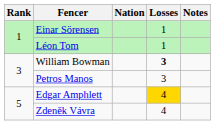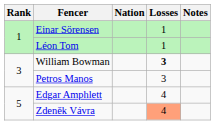(164, 95) gold background -> (164, 95) no background
(164, 111) no background -> (164, 111) lightsalmon background
